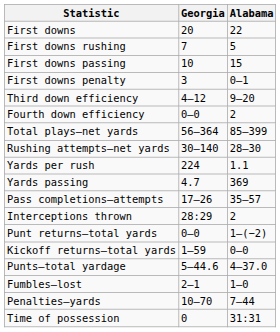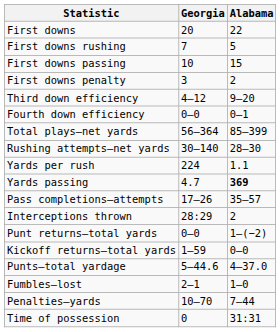(239, 81) 0–1 -> (233, 81) 2
(233, 115) 2 -> (239, 115) 0–1
(239, 182) normal -> (239, 182) bold
